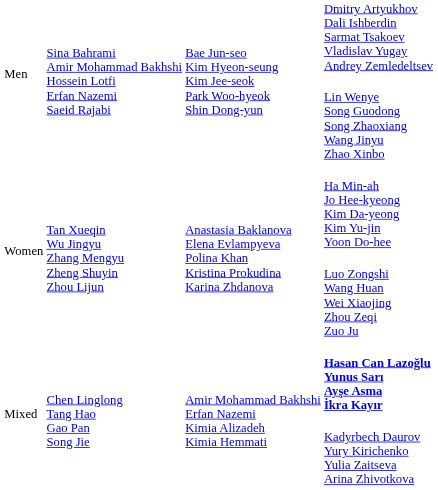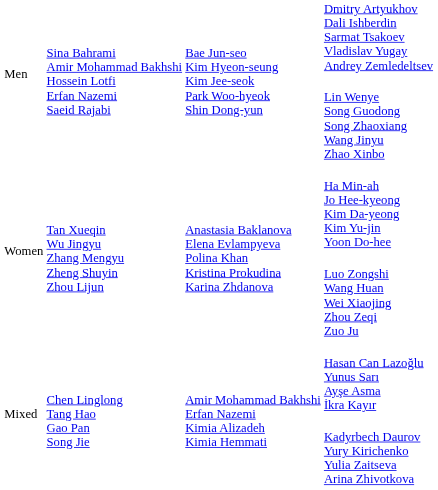(377, 384) bold -> (374, 384) normal
